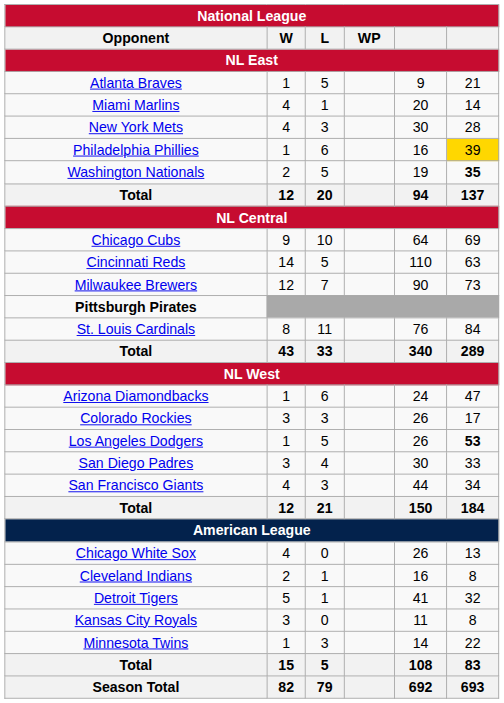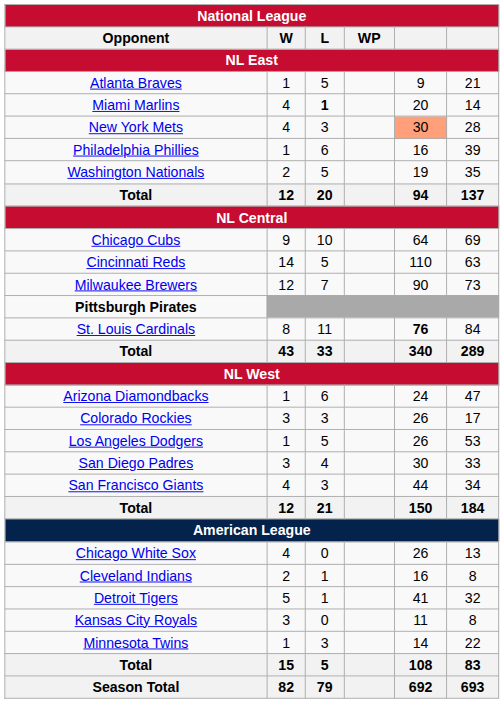(325, 105) normal -> (325, 105) bold
(421, 128) no background -> (421, 128) lightsalmon background
(473, 150) gold background -> (473, 150) no background
(473, 172) bold -> (473, 172) normal
(421, 329) normal -> (421, 329) bold
(473, 441) bold -> (473, 441) normal
